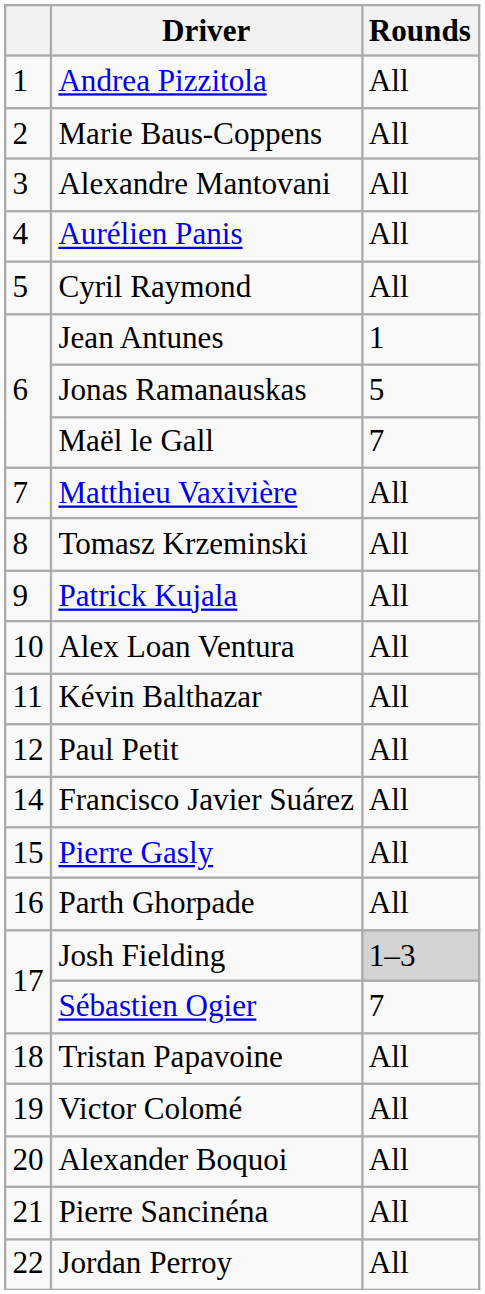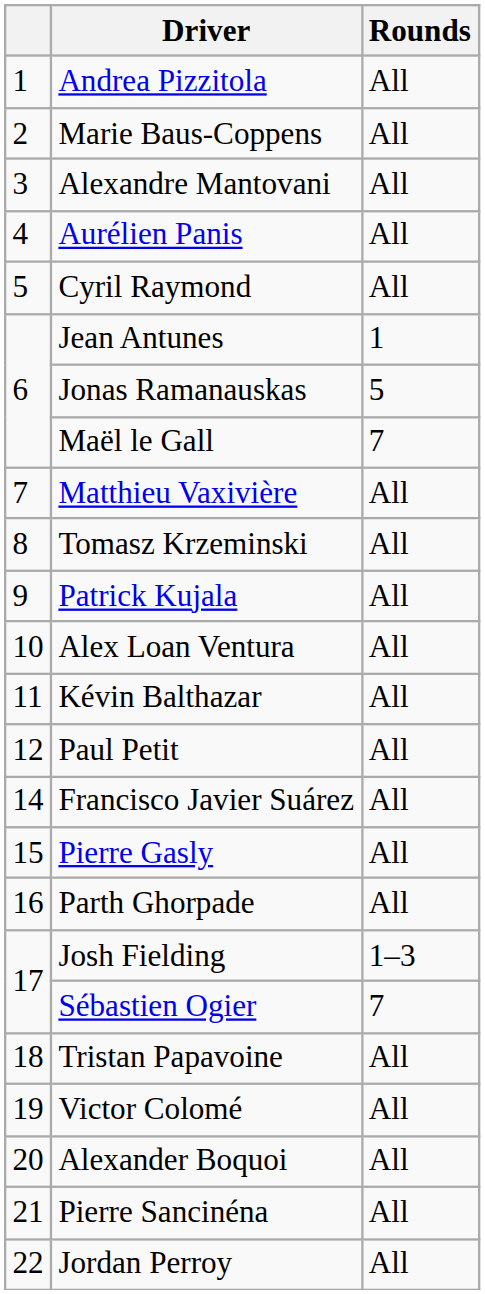(392, 954) lightgrey background -> (392, 954) no background
